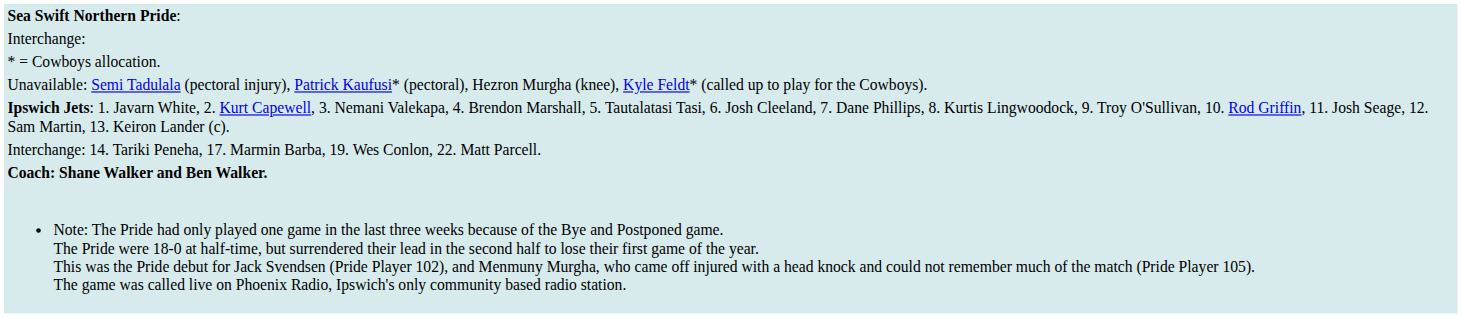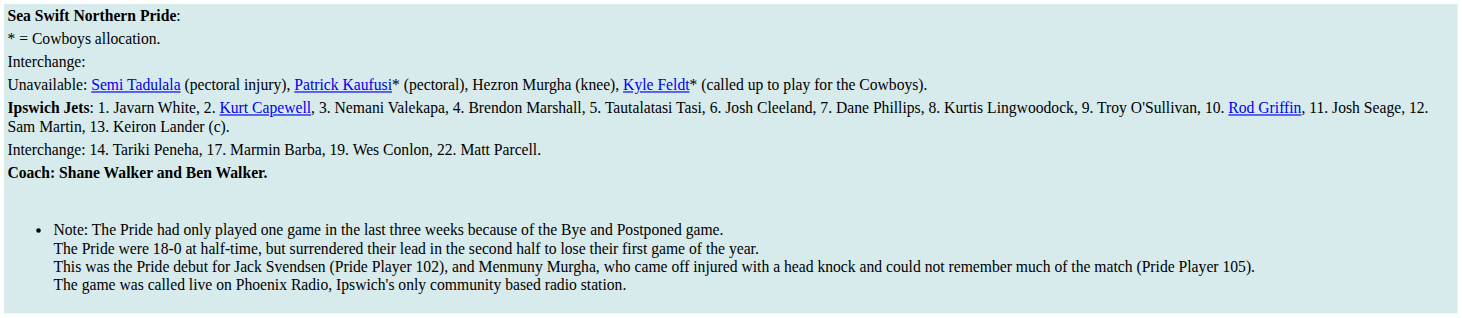(47, 39) Interchange: -> (84, 39) * = Cowboys allocation.
(84, 62) * = Cowboys allocation. -> (47, 62) Interchange:
